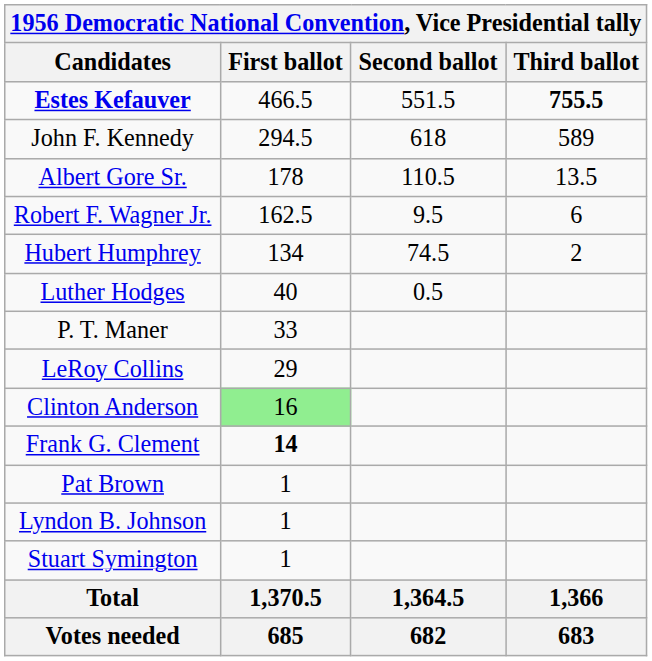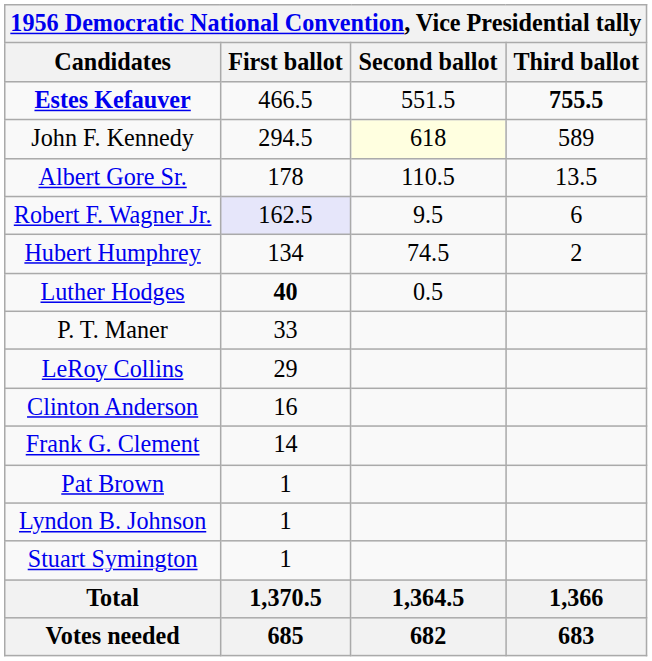(428, 138) no background -> (428, 138) lightyellow background
(286, 215) no background -> (286, 215) lavender background
(286, 291) normal -> (286, 291) bold
(286, 406) lightgreen background -> (286, 406) no background
(286, 445) bold -> (286, 445) normal
